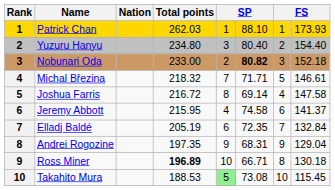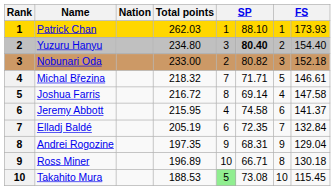(255, 45) normal -> (255, 45) bold
(255, 62) bold -> (255, 62) normal
(185, 161) bold -> (185, 161) normal
